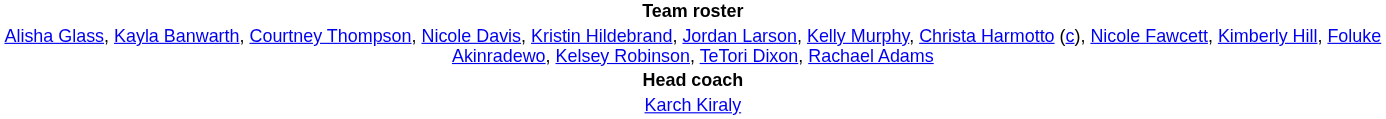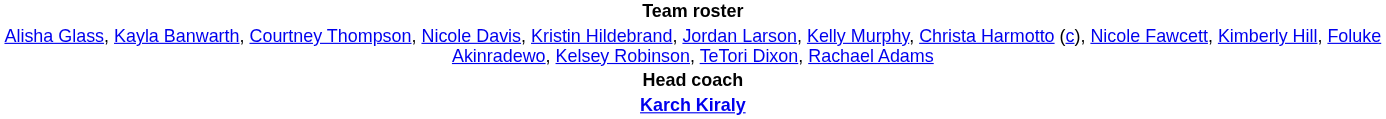(693, 105) normal -> (693, 105) bold
